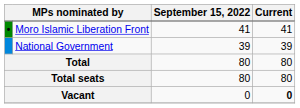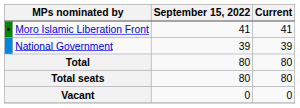(289, 95) bold -> (289, 95) normal
